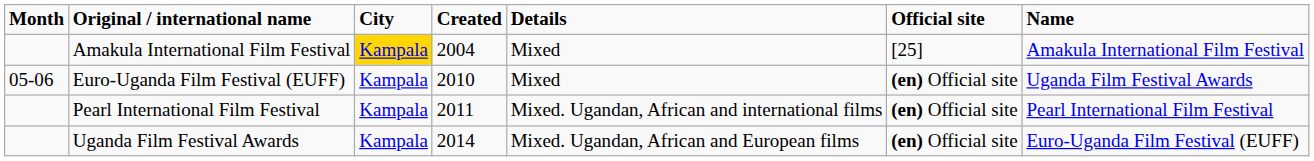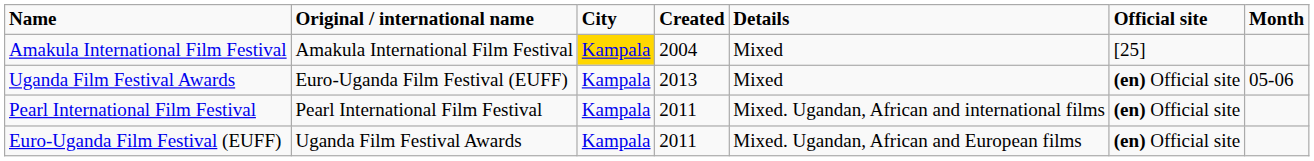columns swapped: (1050, 19) <-> (36, 19)
(456, 79) 2010 -> (678, 79) 2013
(456, 140) 2014 -> (678, 140) 2011
